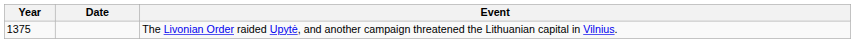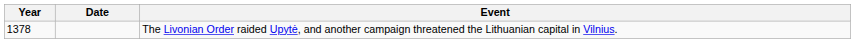(19, 30) 1375 -> (19, 30) 1378
